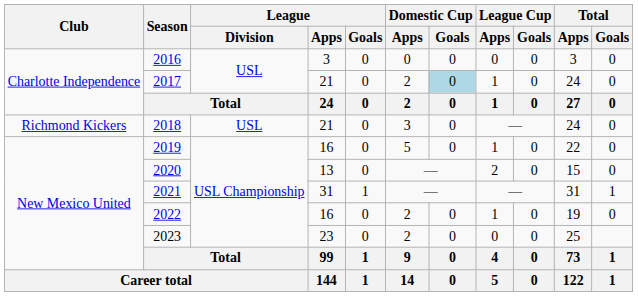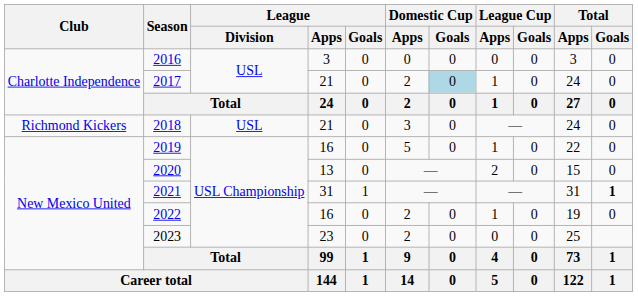(612, 192) normal -> (612, 192) bold
